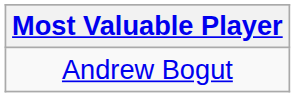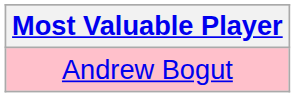(147, 69) no background -> (147, 69) pink background
